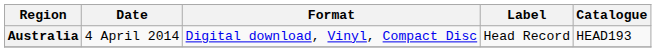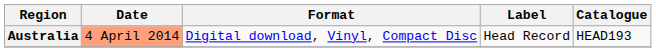(132, 37) no background -> (132, 37) lightsalmon background
